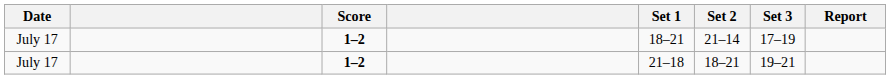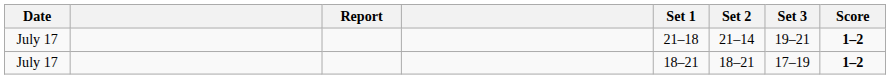columns swapped: (354, 16) <-> (845, 16)
(666, 39) 18–21 -> (681, 39) 21–18
(778, 39) 17–19 -> (792, 39) 19–21
(666, 63) 21–18 -> (681, 63) 18–21
(778, 63) 19–21 -> (792, 63) 17–19
